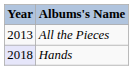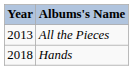(20, 55) lavender background -> (20, 55) no background
